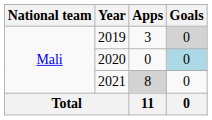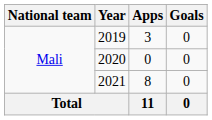(187, 37) lightgrey background -> (187, 37) no background
(187, 59) lightblue background -> (187, 59) no background
(148, 81) lightgrey background -> (148, 81) no background
